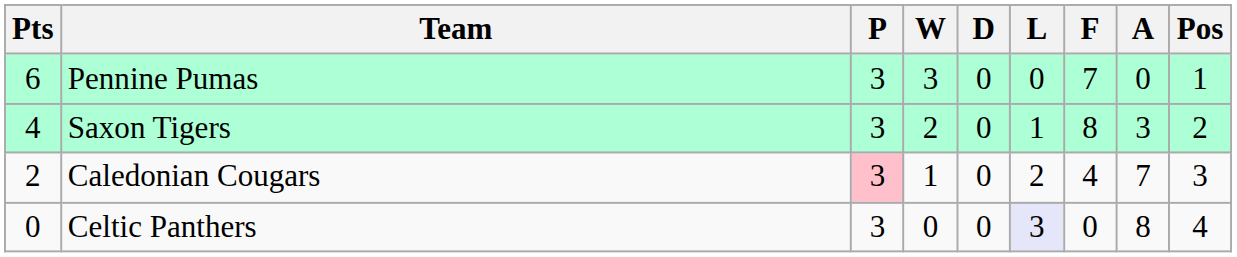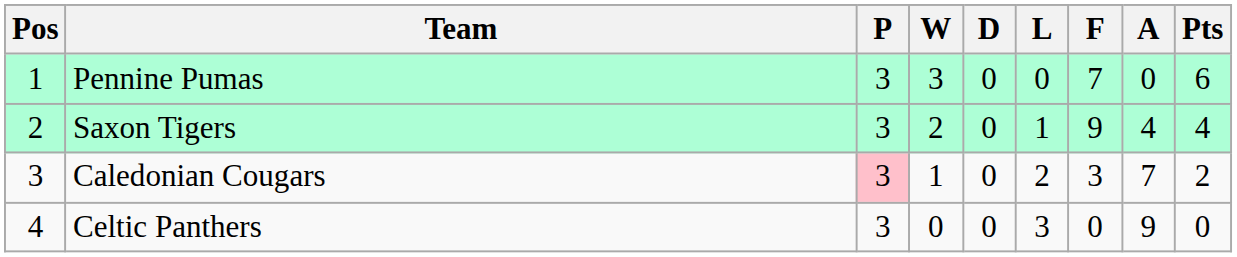columns swapped: (1200, 29) <-> (33, 29)
(1090, 127) 8 -> (1095, 127) 9
(1143, 127) 3 -> (1148, 127) 4
(1090, 176) 4 -> (1095, 176) 3
(1037, 226) lavender background -> (1042, 226) no background
(1143, 226) 8 -> (1148, 226) 9
